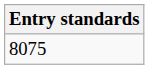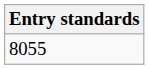(28, 49) 8075 -> (28, 49) 8055
